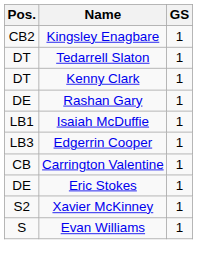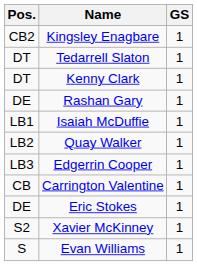+ row: (103, 143)
